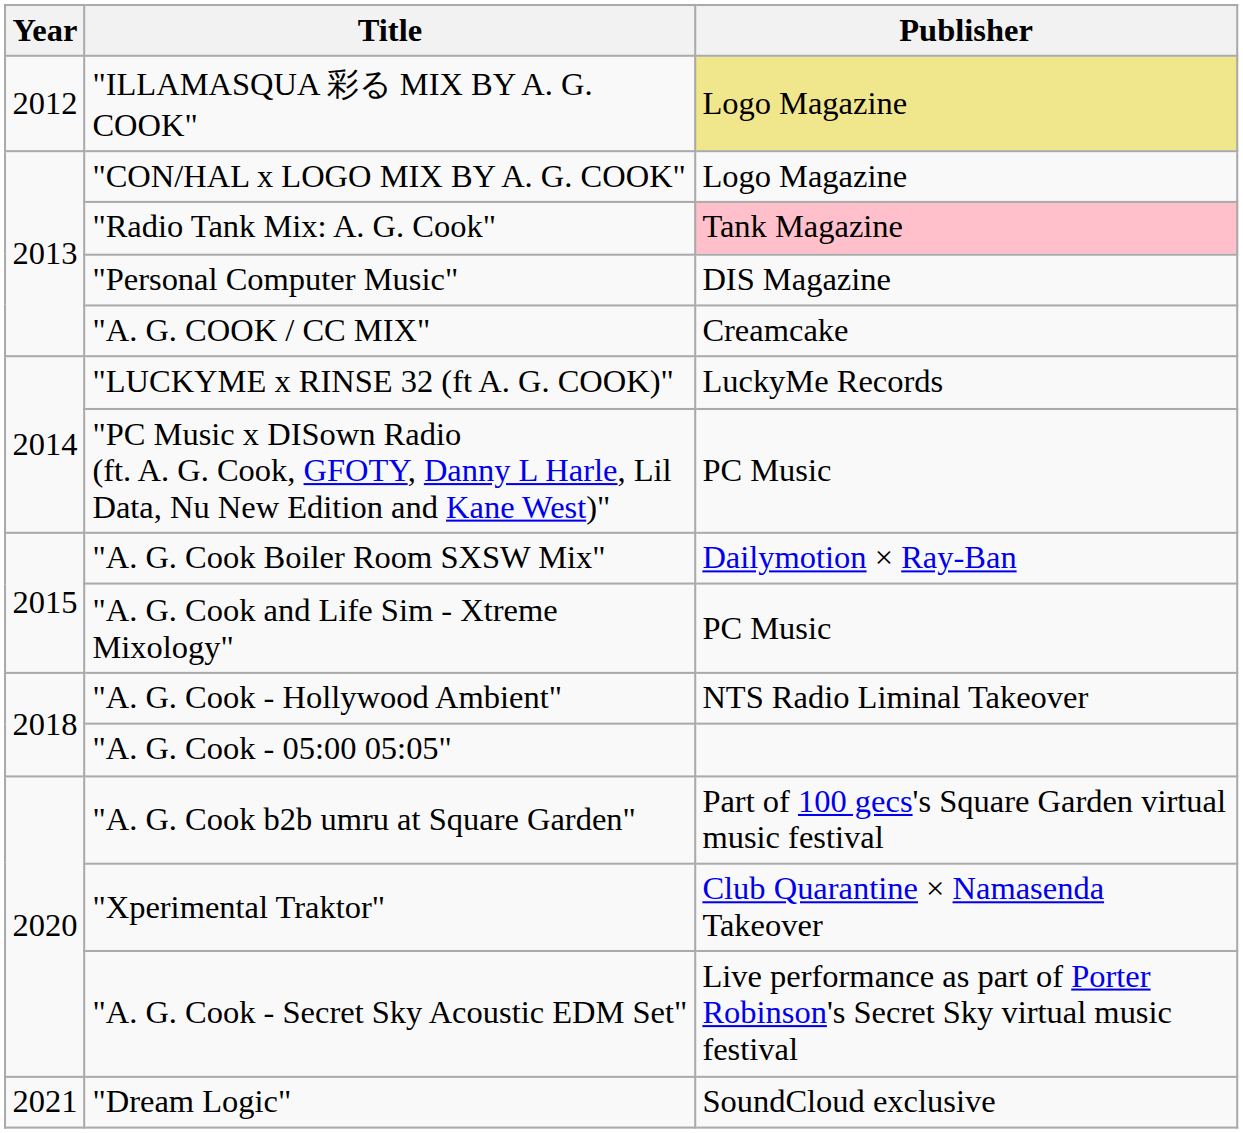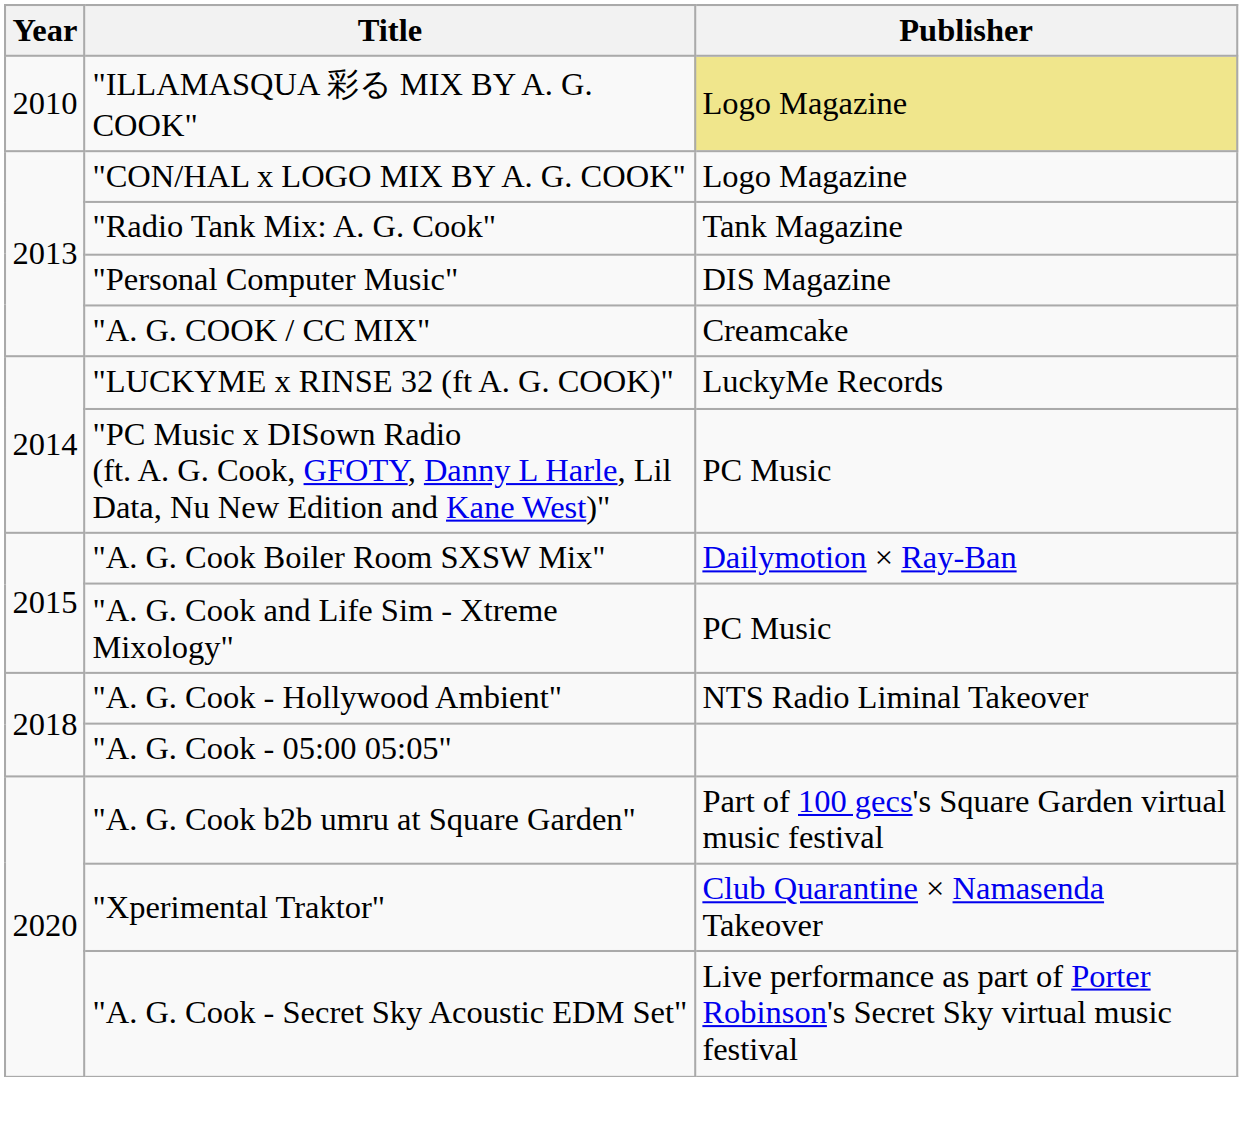(45, 103) 2012 -> (45, 103) 2010
(803, 227) pink background -> (803, 227) no background
- row: (192, 1101)
